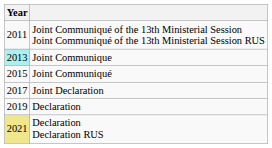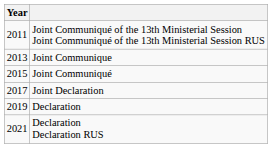(17, 57) paleturquoise background -> (17, 57) no background
(17, 129) khaki background -> (17, 129) no background
